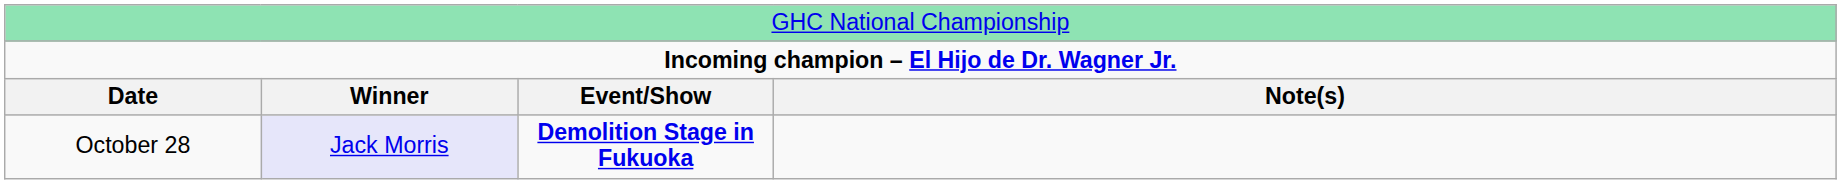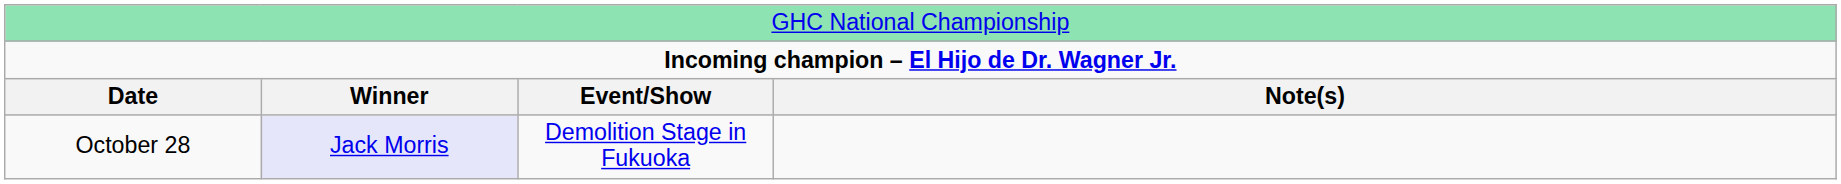(646, 146) bold -> (646, 146) normal
